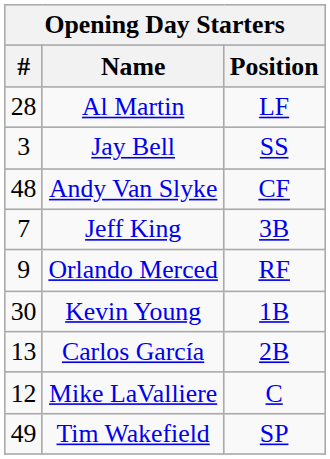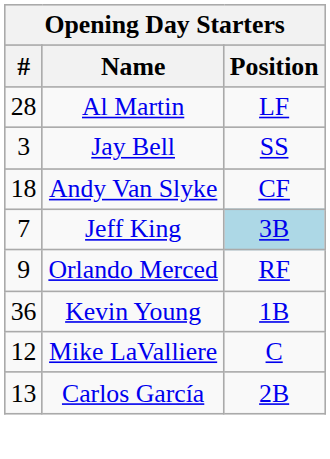(24, 188) 48 -> (24, 188) 18
(274, 229) no background -> (274, 229) lightblue background
(24, 310) 30 -> (24, 310) 36
rows swapped: (133, 392) <-> (133, 351)
- row: (133, 433)
